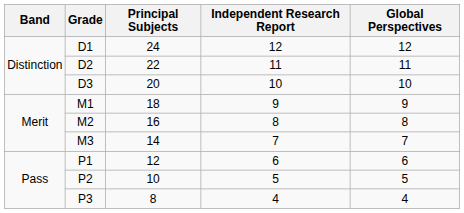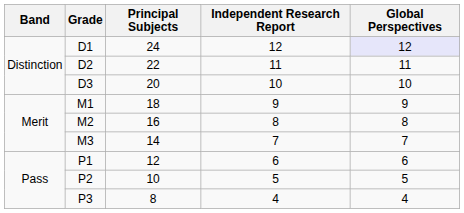(405, 46) no background -> (405, 46) lavender background
